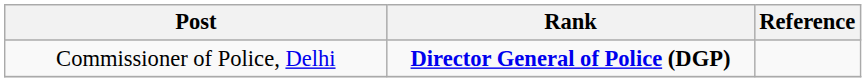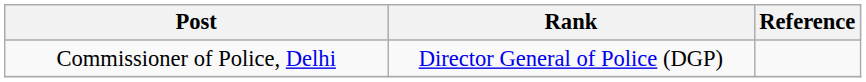(571, 58) bold -> (571, 58) normal
